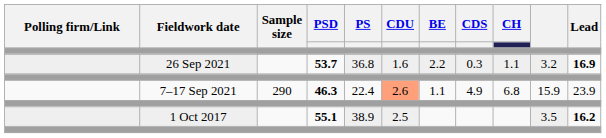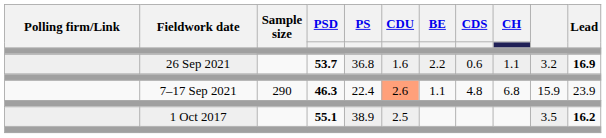(474, 64) 0.3 -> (474, 64) 0.6
(474, 91) 4.9 -> (474, 91) 4.8
